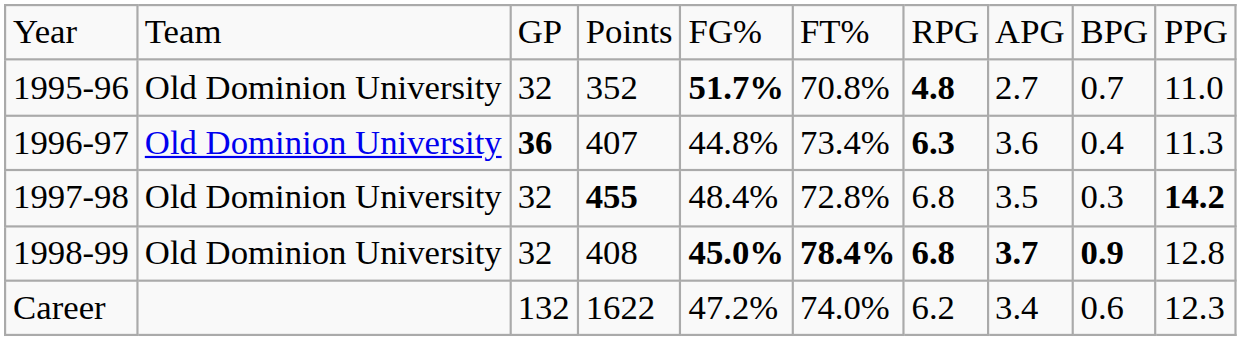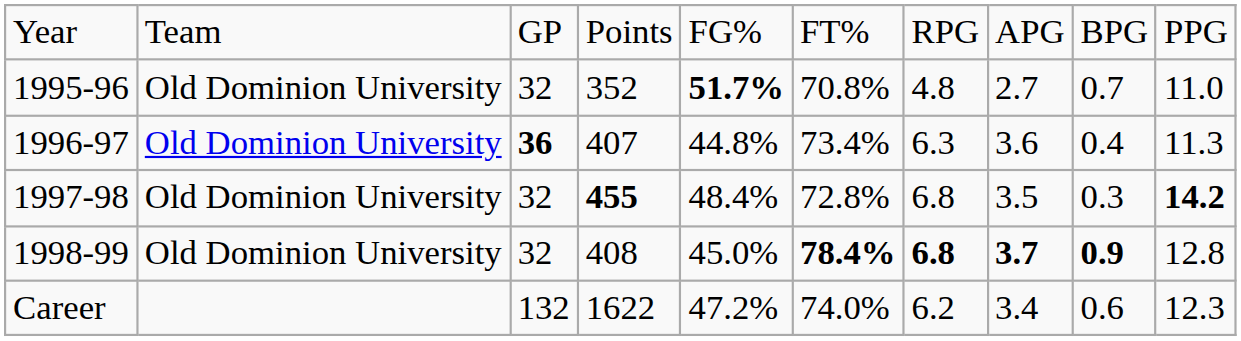(933, 87) bold -> (933, 87) normal
(933, 142) bold -> (933, 142) normal
(736, 252) bold -> (733, 252) normal
